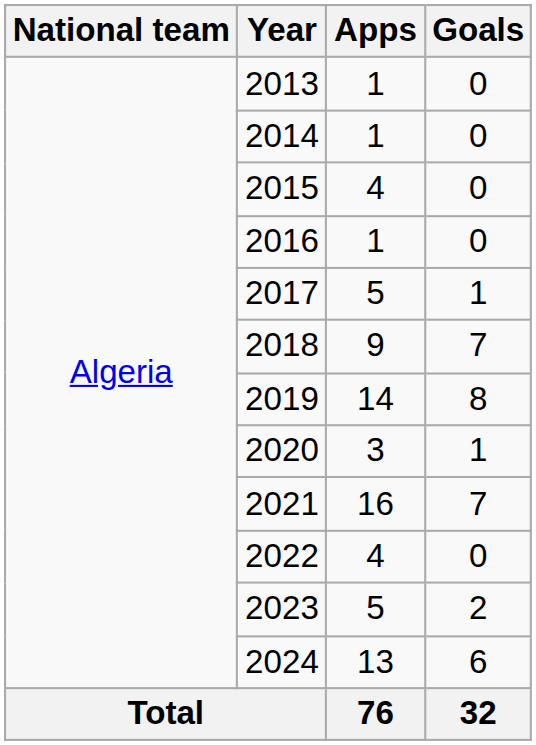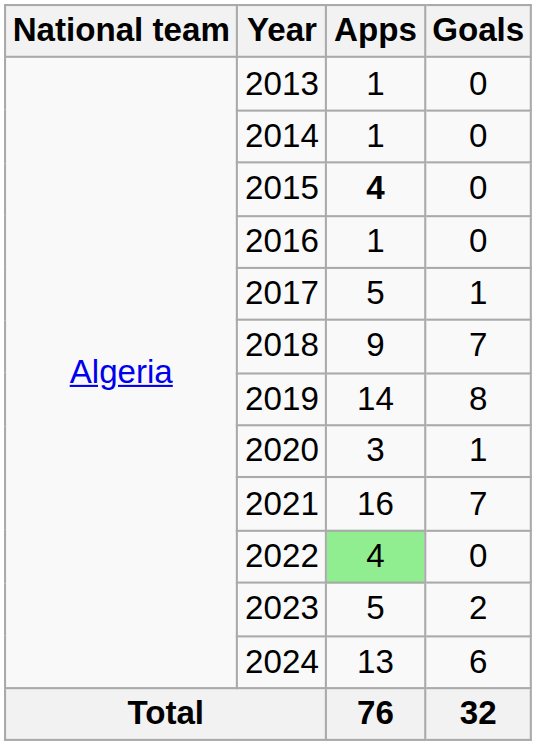(375, 188) normal -> (375, 188) bold
(375, 556) no background -> (375, 556) lightgreen background
